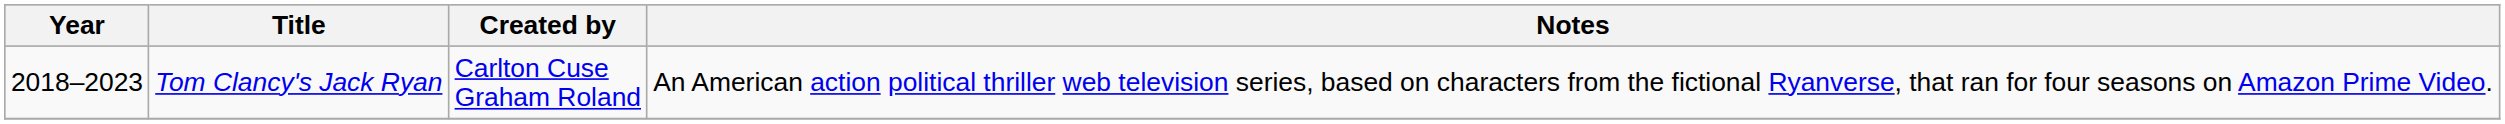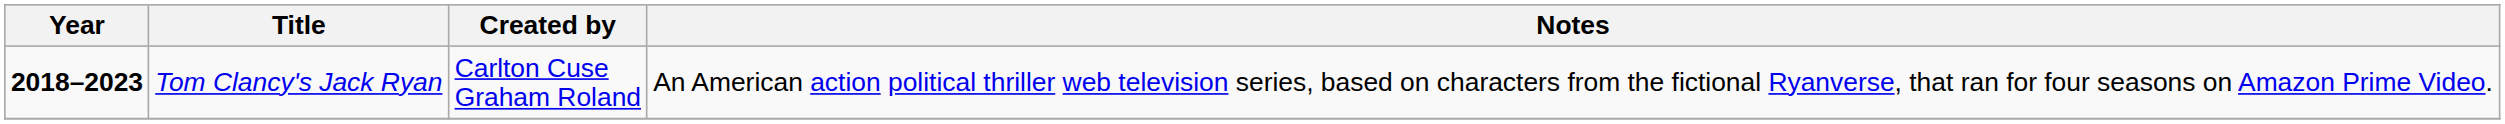(77, 82) normal -> (77, 82) bold
